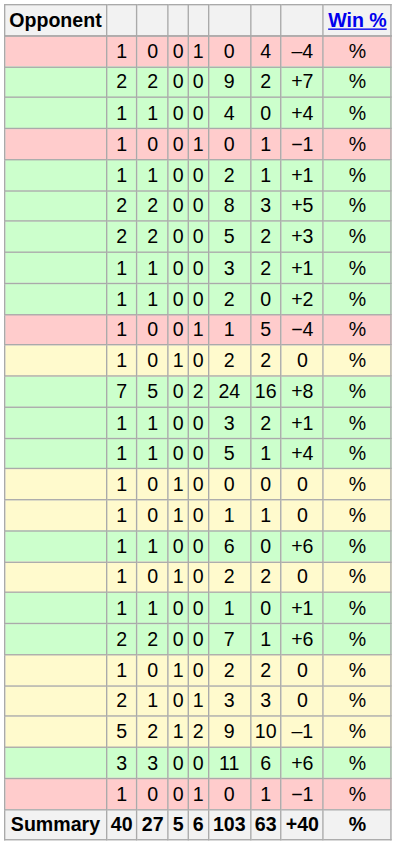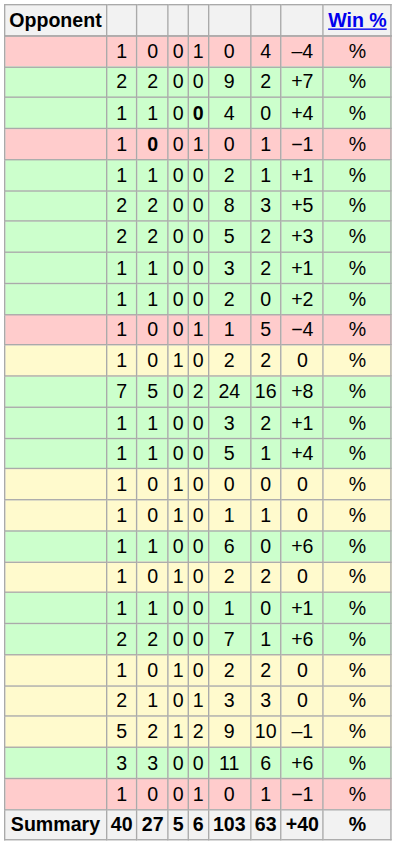(198, 113) normal -> (198, 113) bold
(153, 144) normal -> (153, 144) bold
